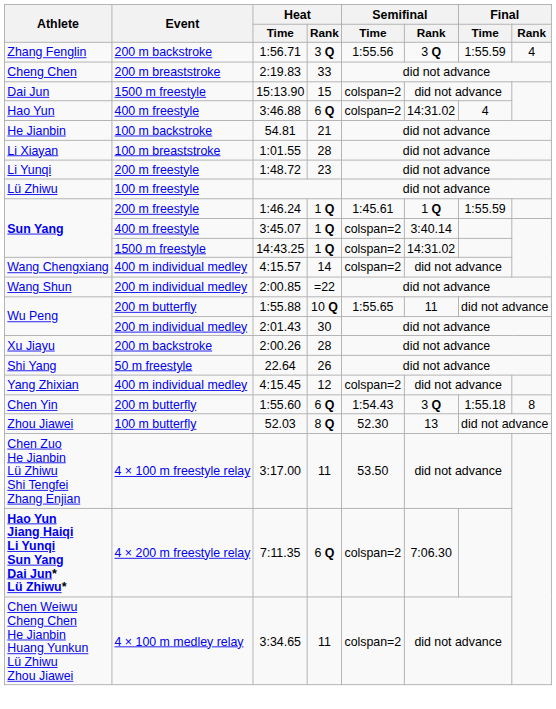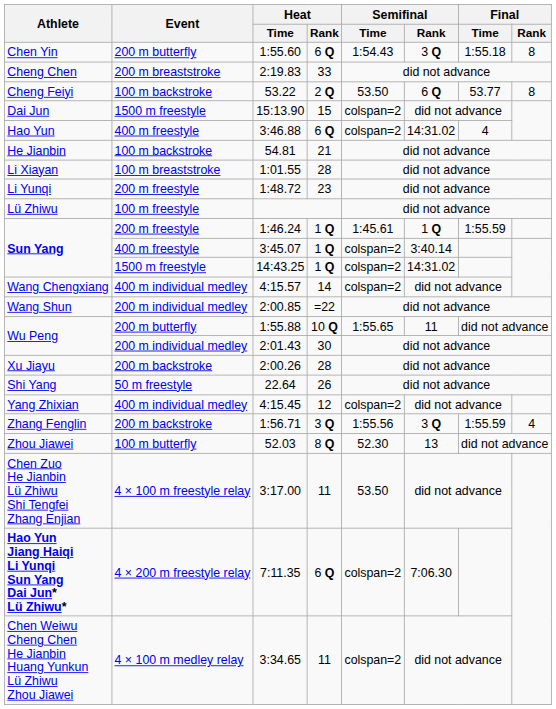rows swapped: (280, 405) <-> (280, 53)
+ row: (280, 92)
